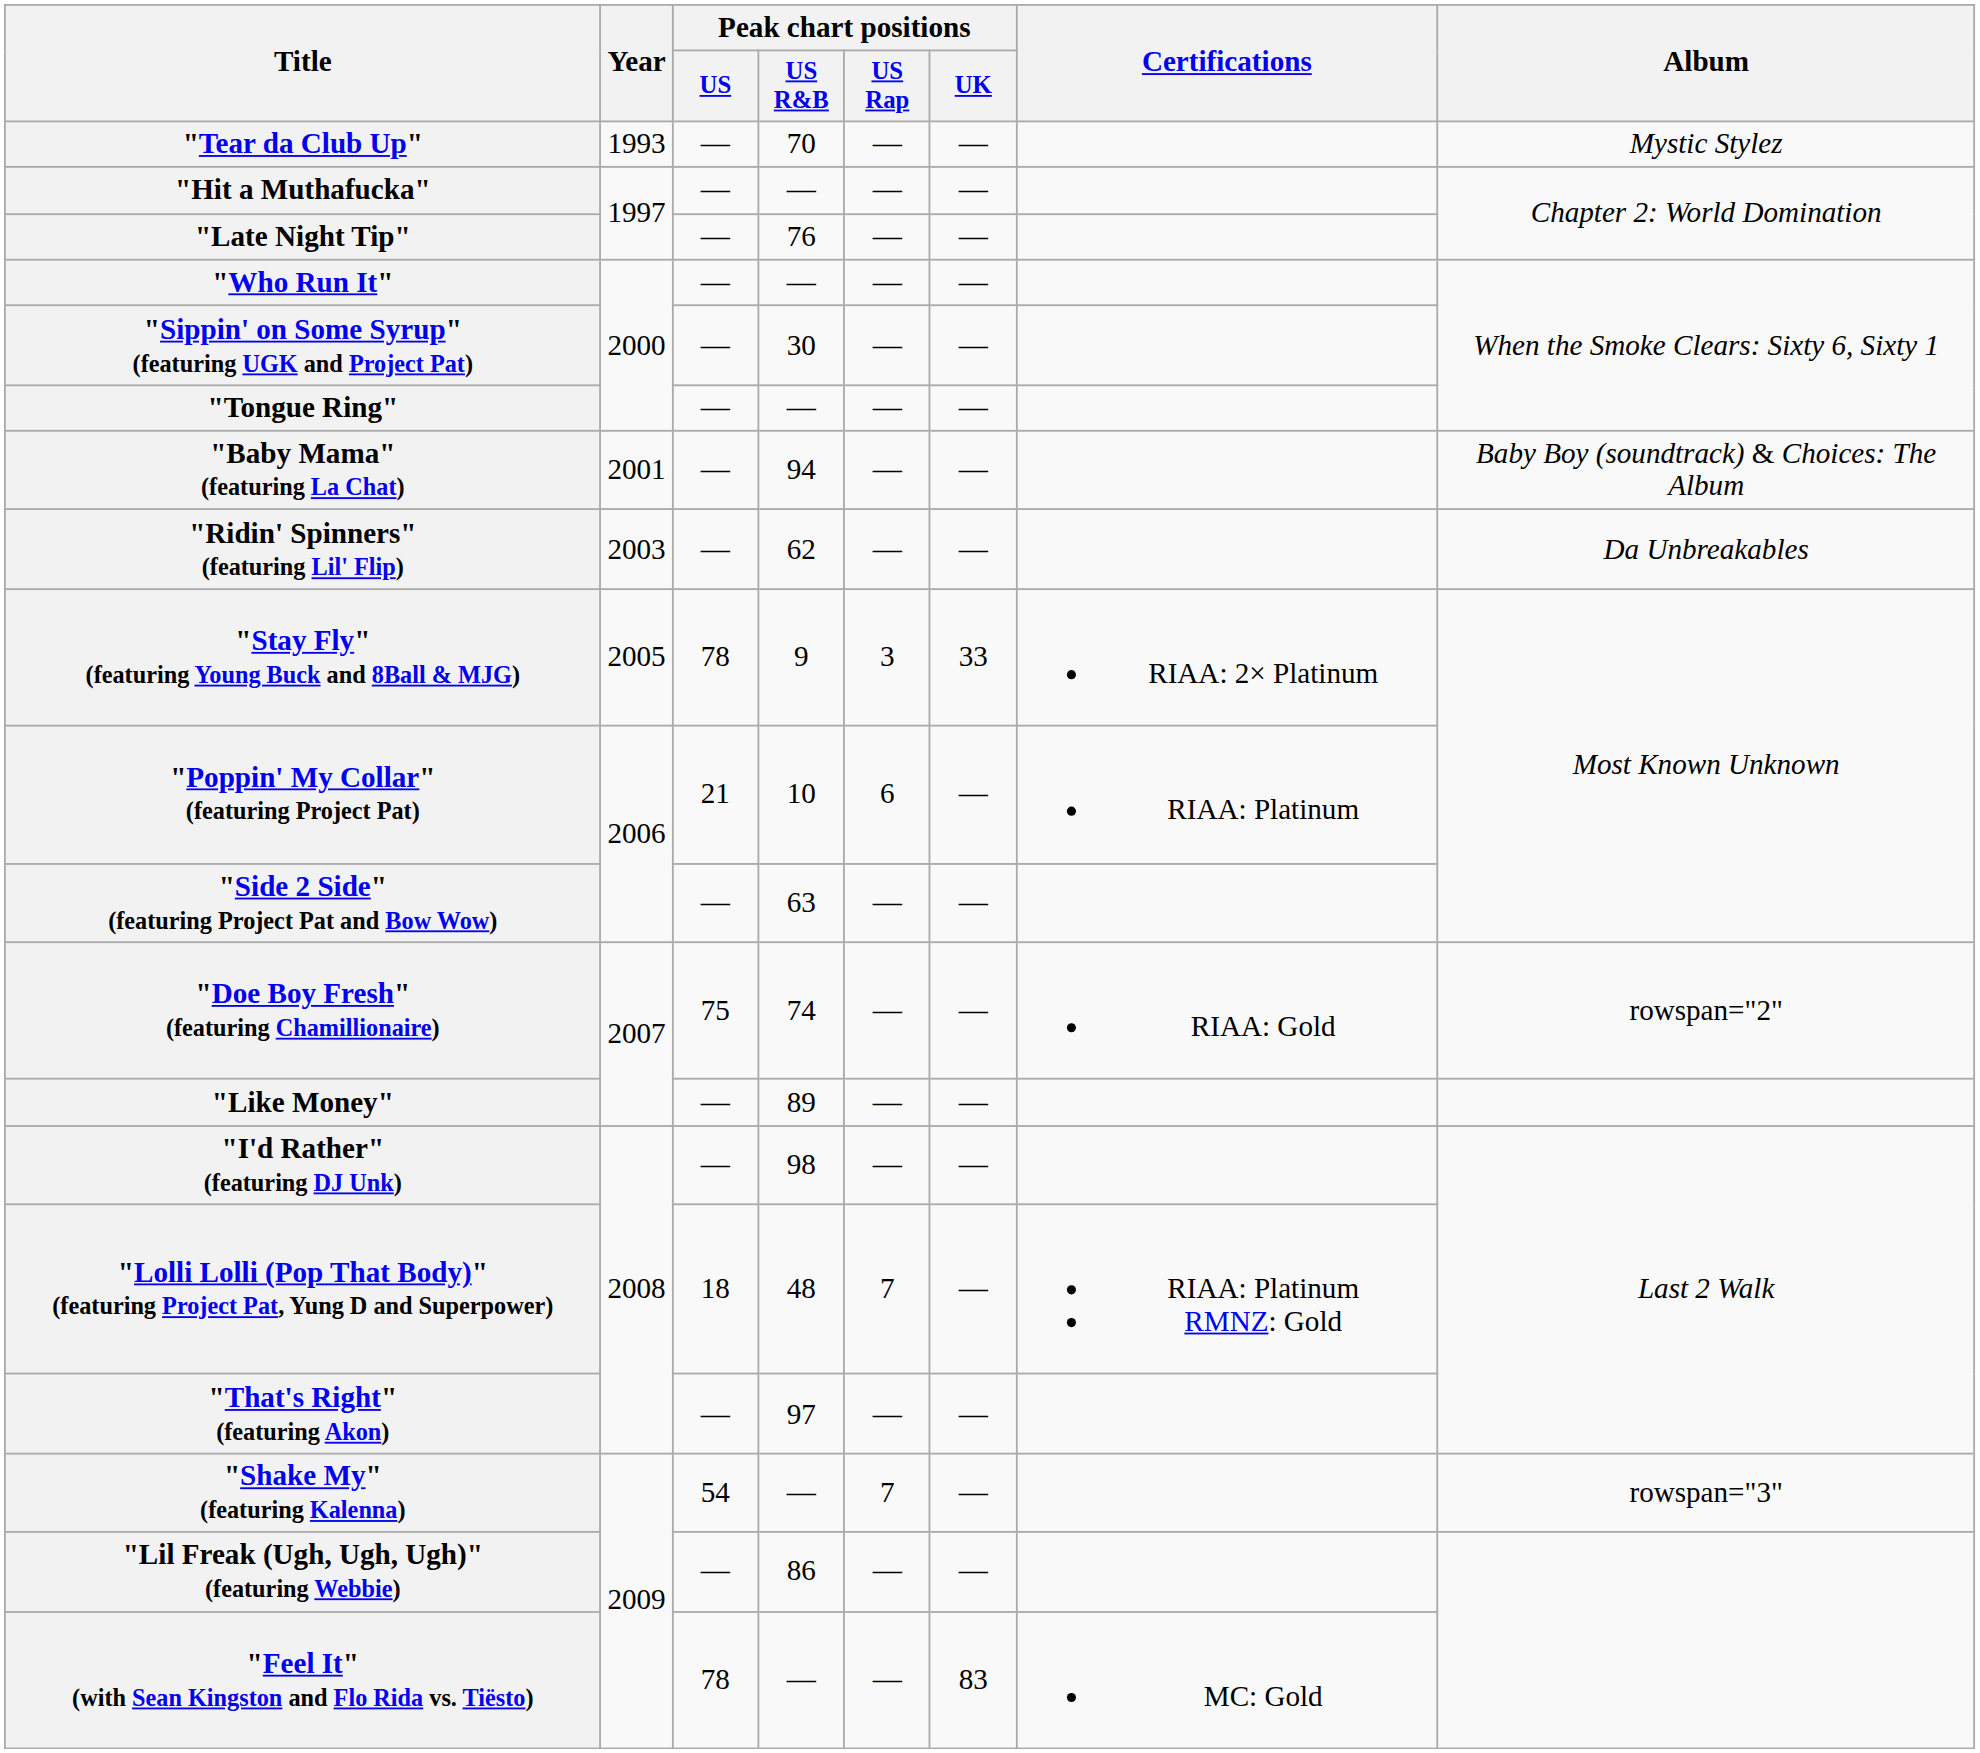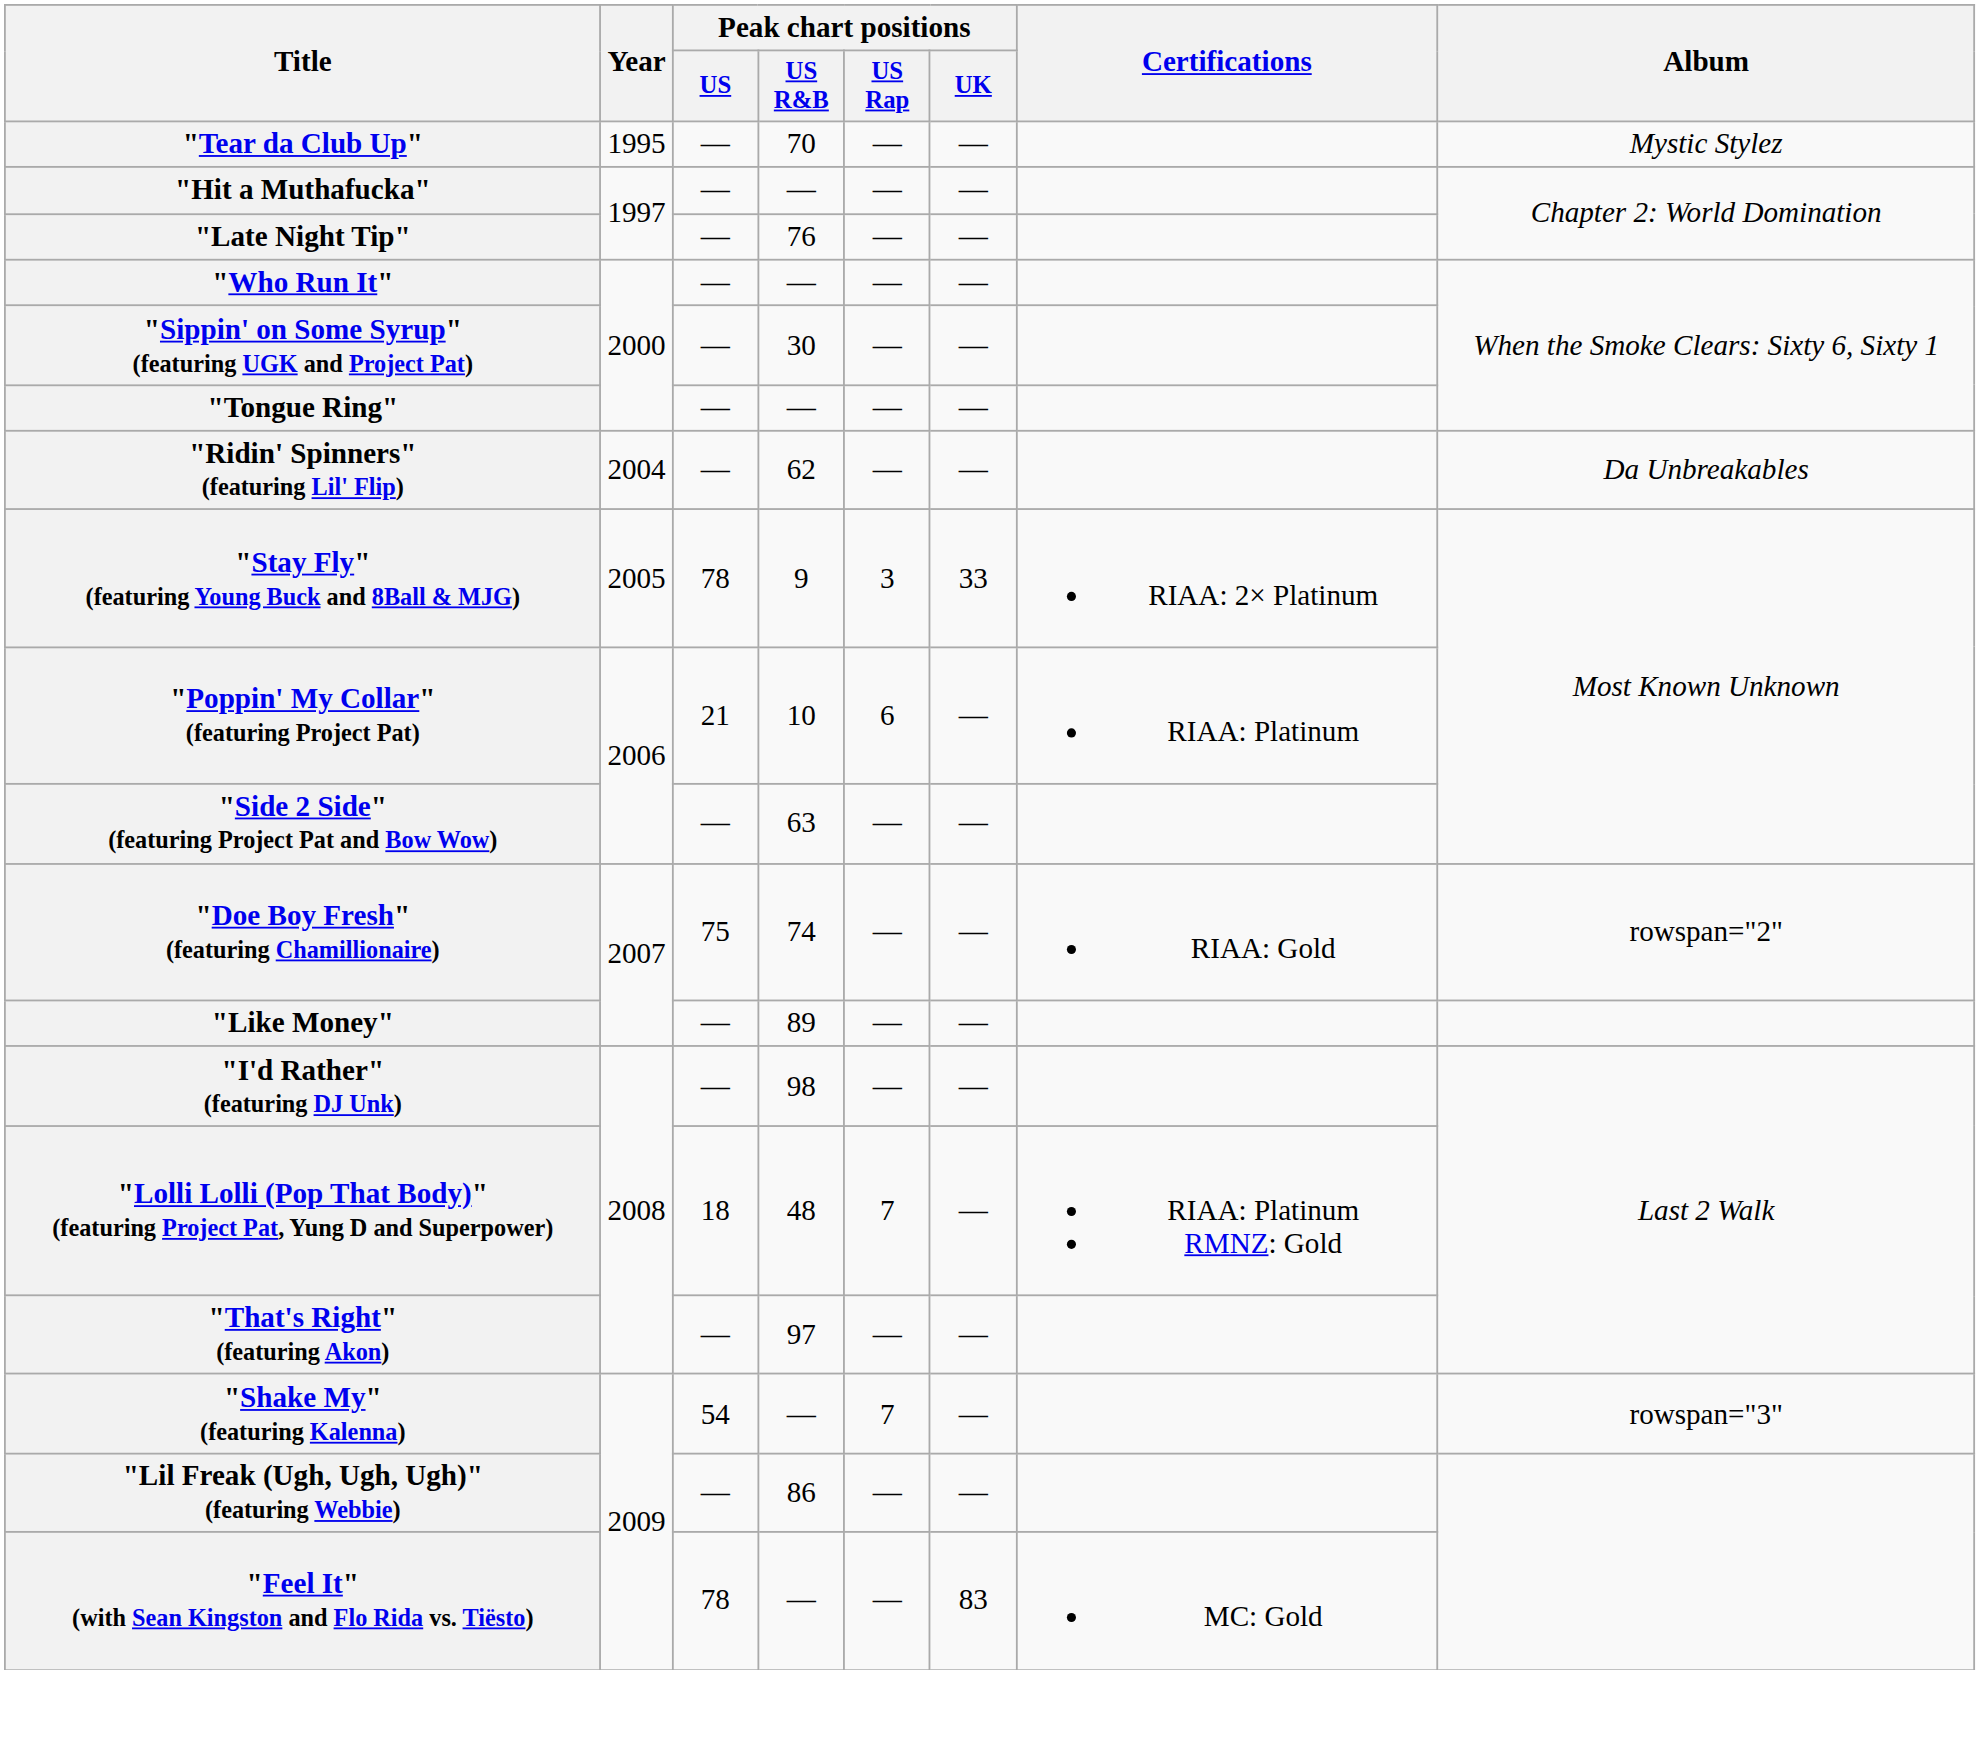(637, 143) 1993 -> (637, 143) 1995
- row: (303, 469)
(637, 548) 2003 -> (637, 469) 2004
